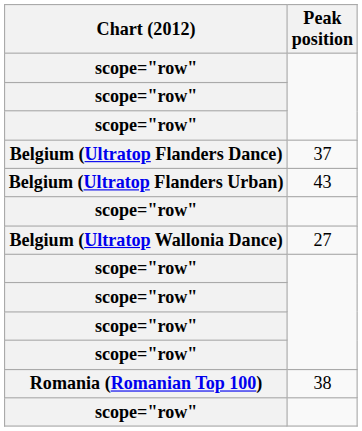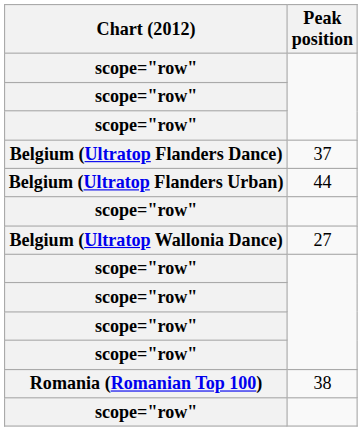(322, 182) 43 -> (322, 182) 44
